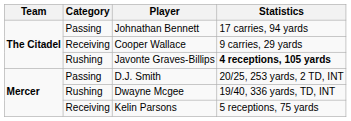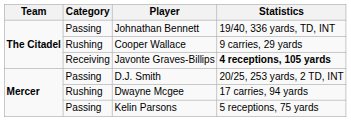(264, 28) 17 carries, 94 yards -> (277, 28) 19/40, 336 yards, TD, INT
(88, 44) Receiving -> (84, 44) Rushing
(84, 60) Rushing -> (88, 60) Receiving
(277, 92) 19/40, 336 yards, TD, INT -> (264, 92) 17 carries, 94 yards
(88, 108) Receiving -> (83, 108) Passing
